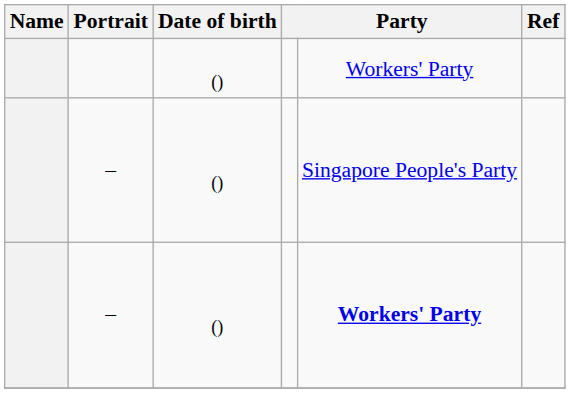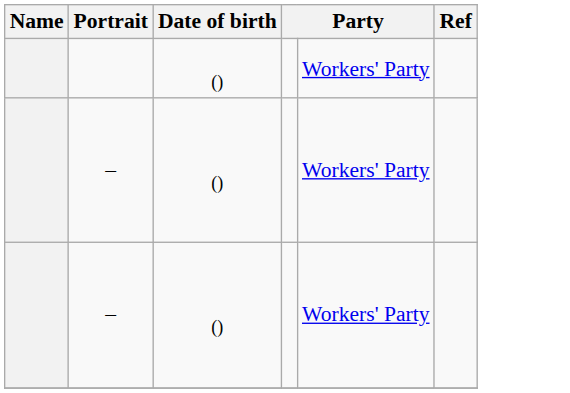(410, 169) Singapore People's Party -> (366, 169) Workers' Party
(410, 314) bold -> (366, 314) normal
